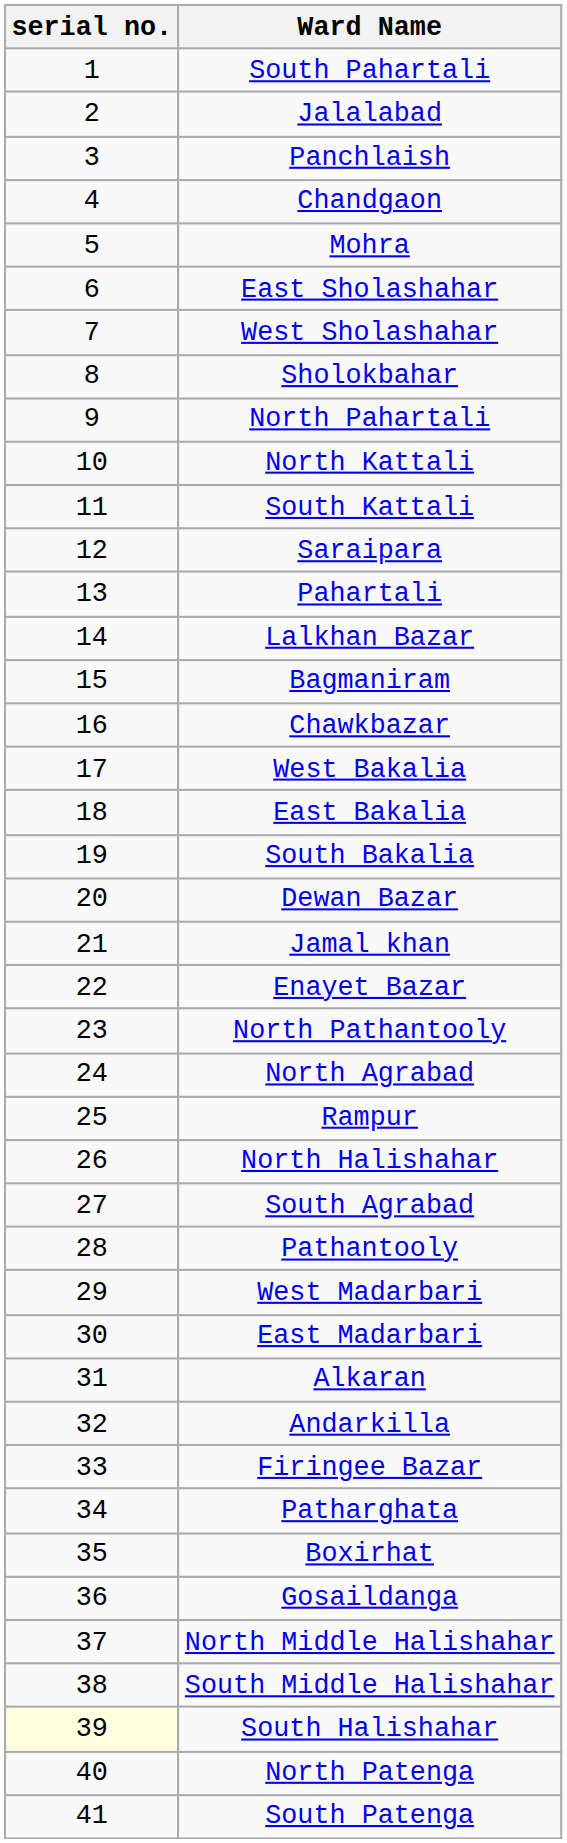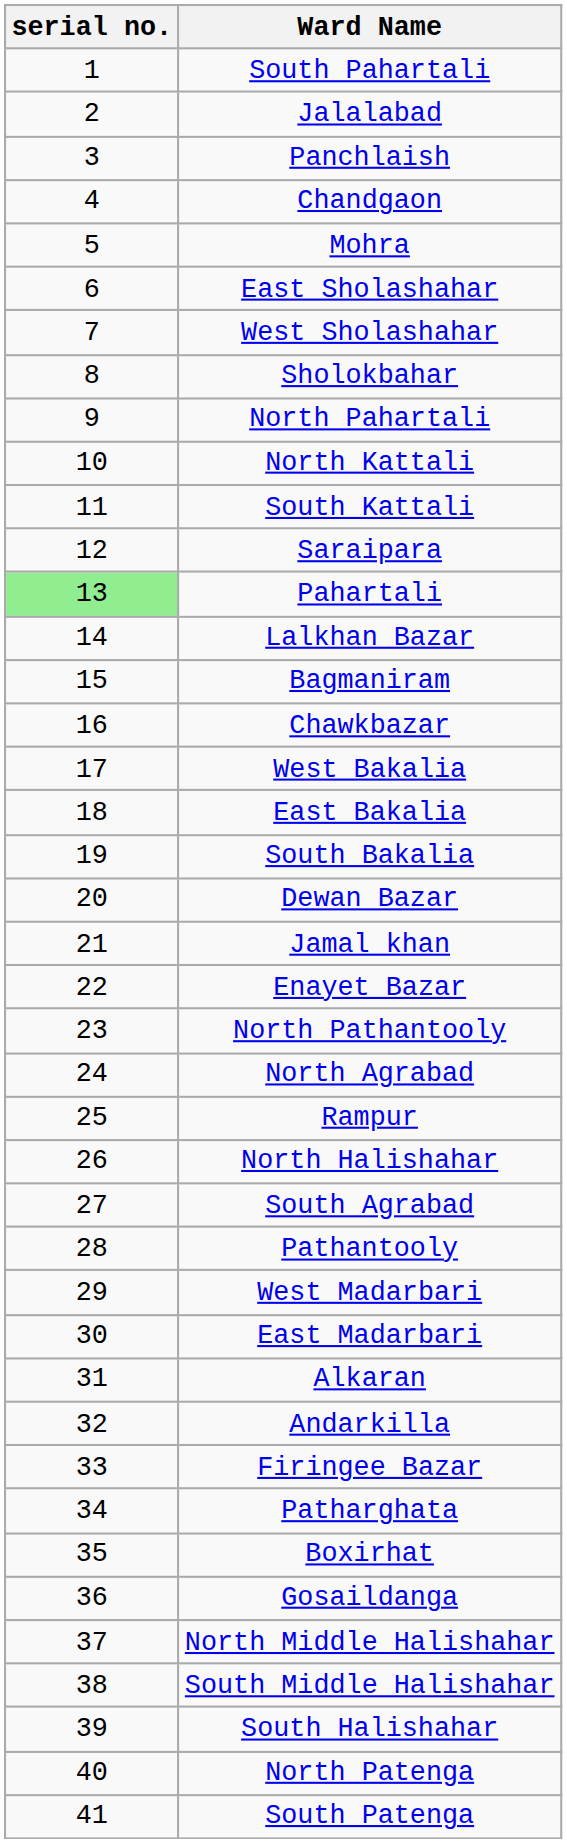(92, 594) no background -> (92, 594) lightgreen background
(92, 1729) lightyellow background -> (92, 1729) no background
